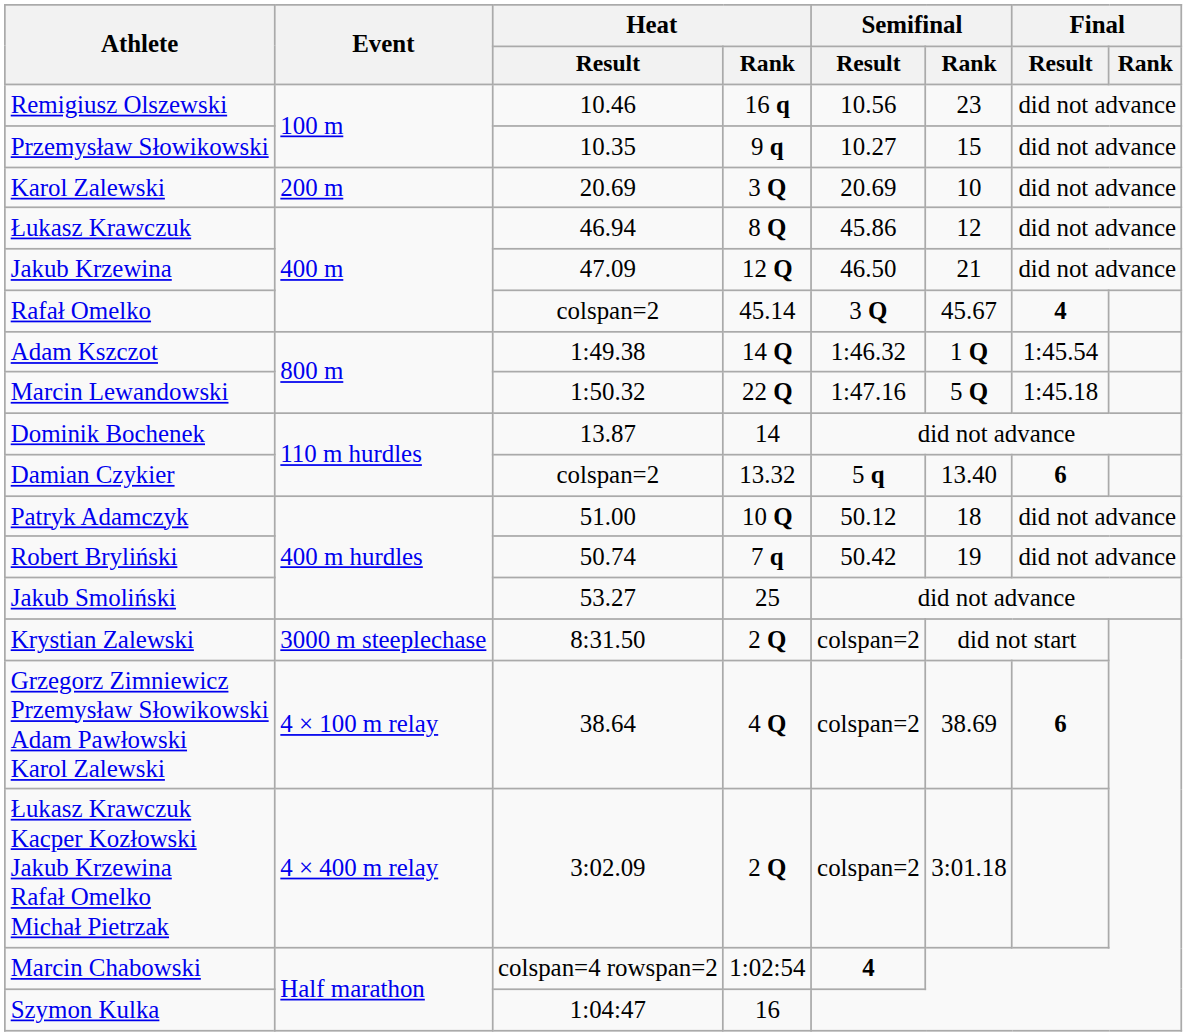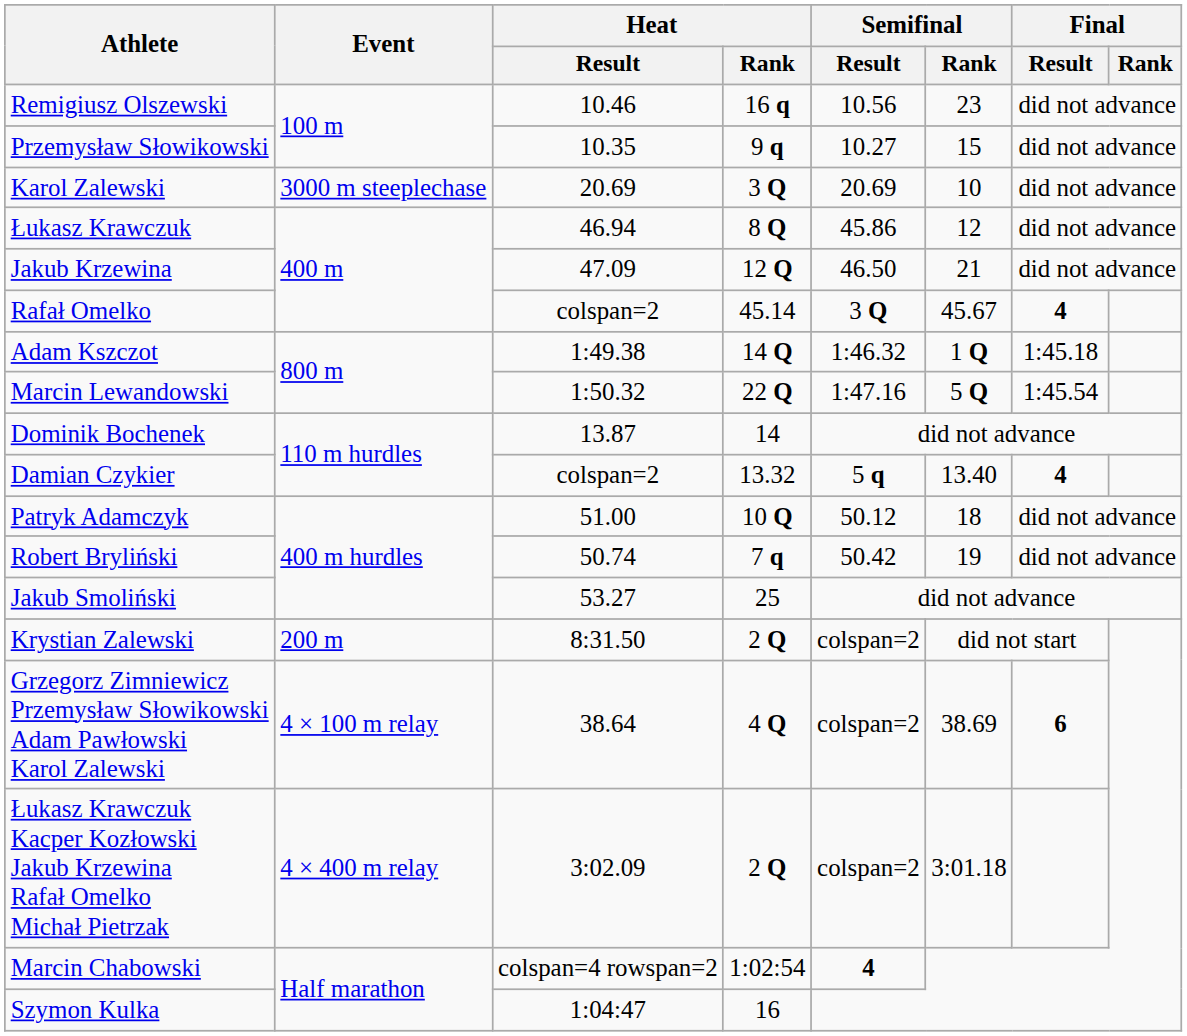(312, 187) 200 m -> (383, 187) 3000 m steeplechase
(1061, 351) 1:45.54 -> (1061, 351) 1:45.18
(1061, 393) 1:45.18 -> (1061, 393) 1:45.54
(1061, 475) 6 -> (1061, 475) 4
(383, 639) 3000 m steeplechase -> (312, 639) 200 m
